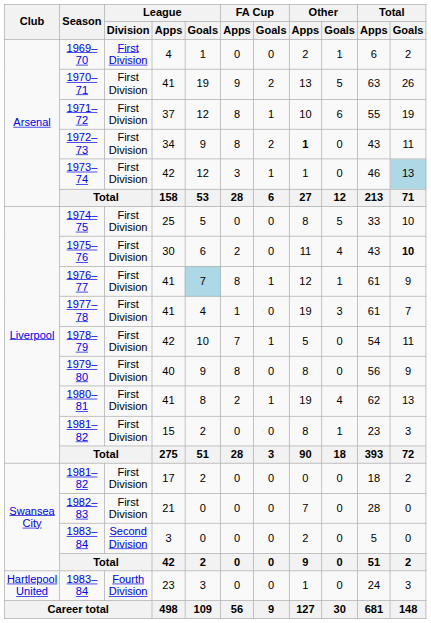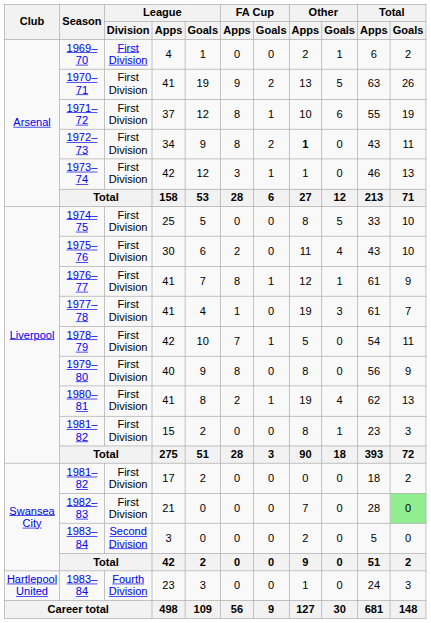(408, 174) lightblue background -> (408, 174) no background
(408, 251) bold -> (408, 251) normal
(203, 281) lightblue background -> (203, 281) no background
(408, 508) no background -> (408, 508) lightgreen background
